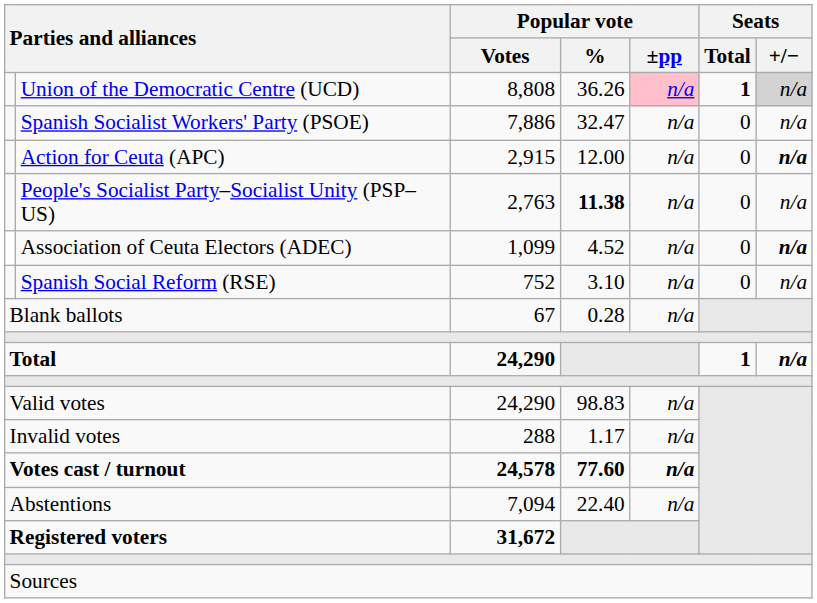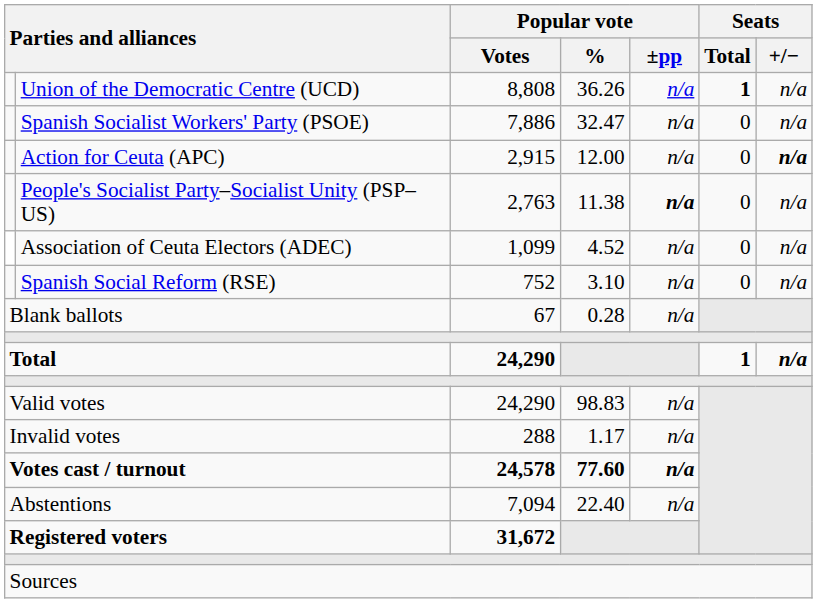(681, 88) pink background -> (681, 88) no background
(793, 88) lightgrey background -> (793, 88) no background
(601, 202) bold -> (601, 202) normal
(681, 202) normal -> (680, 202) bold
(793, 247) bold -> (793, 247) normal
